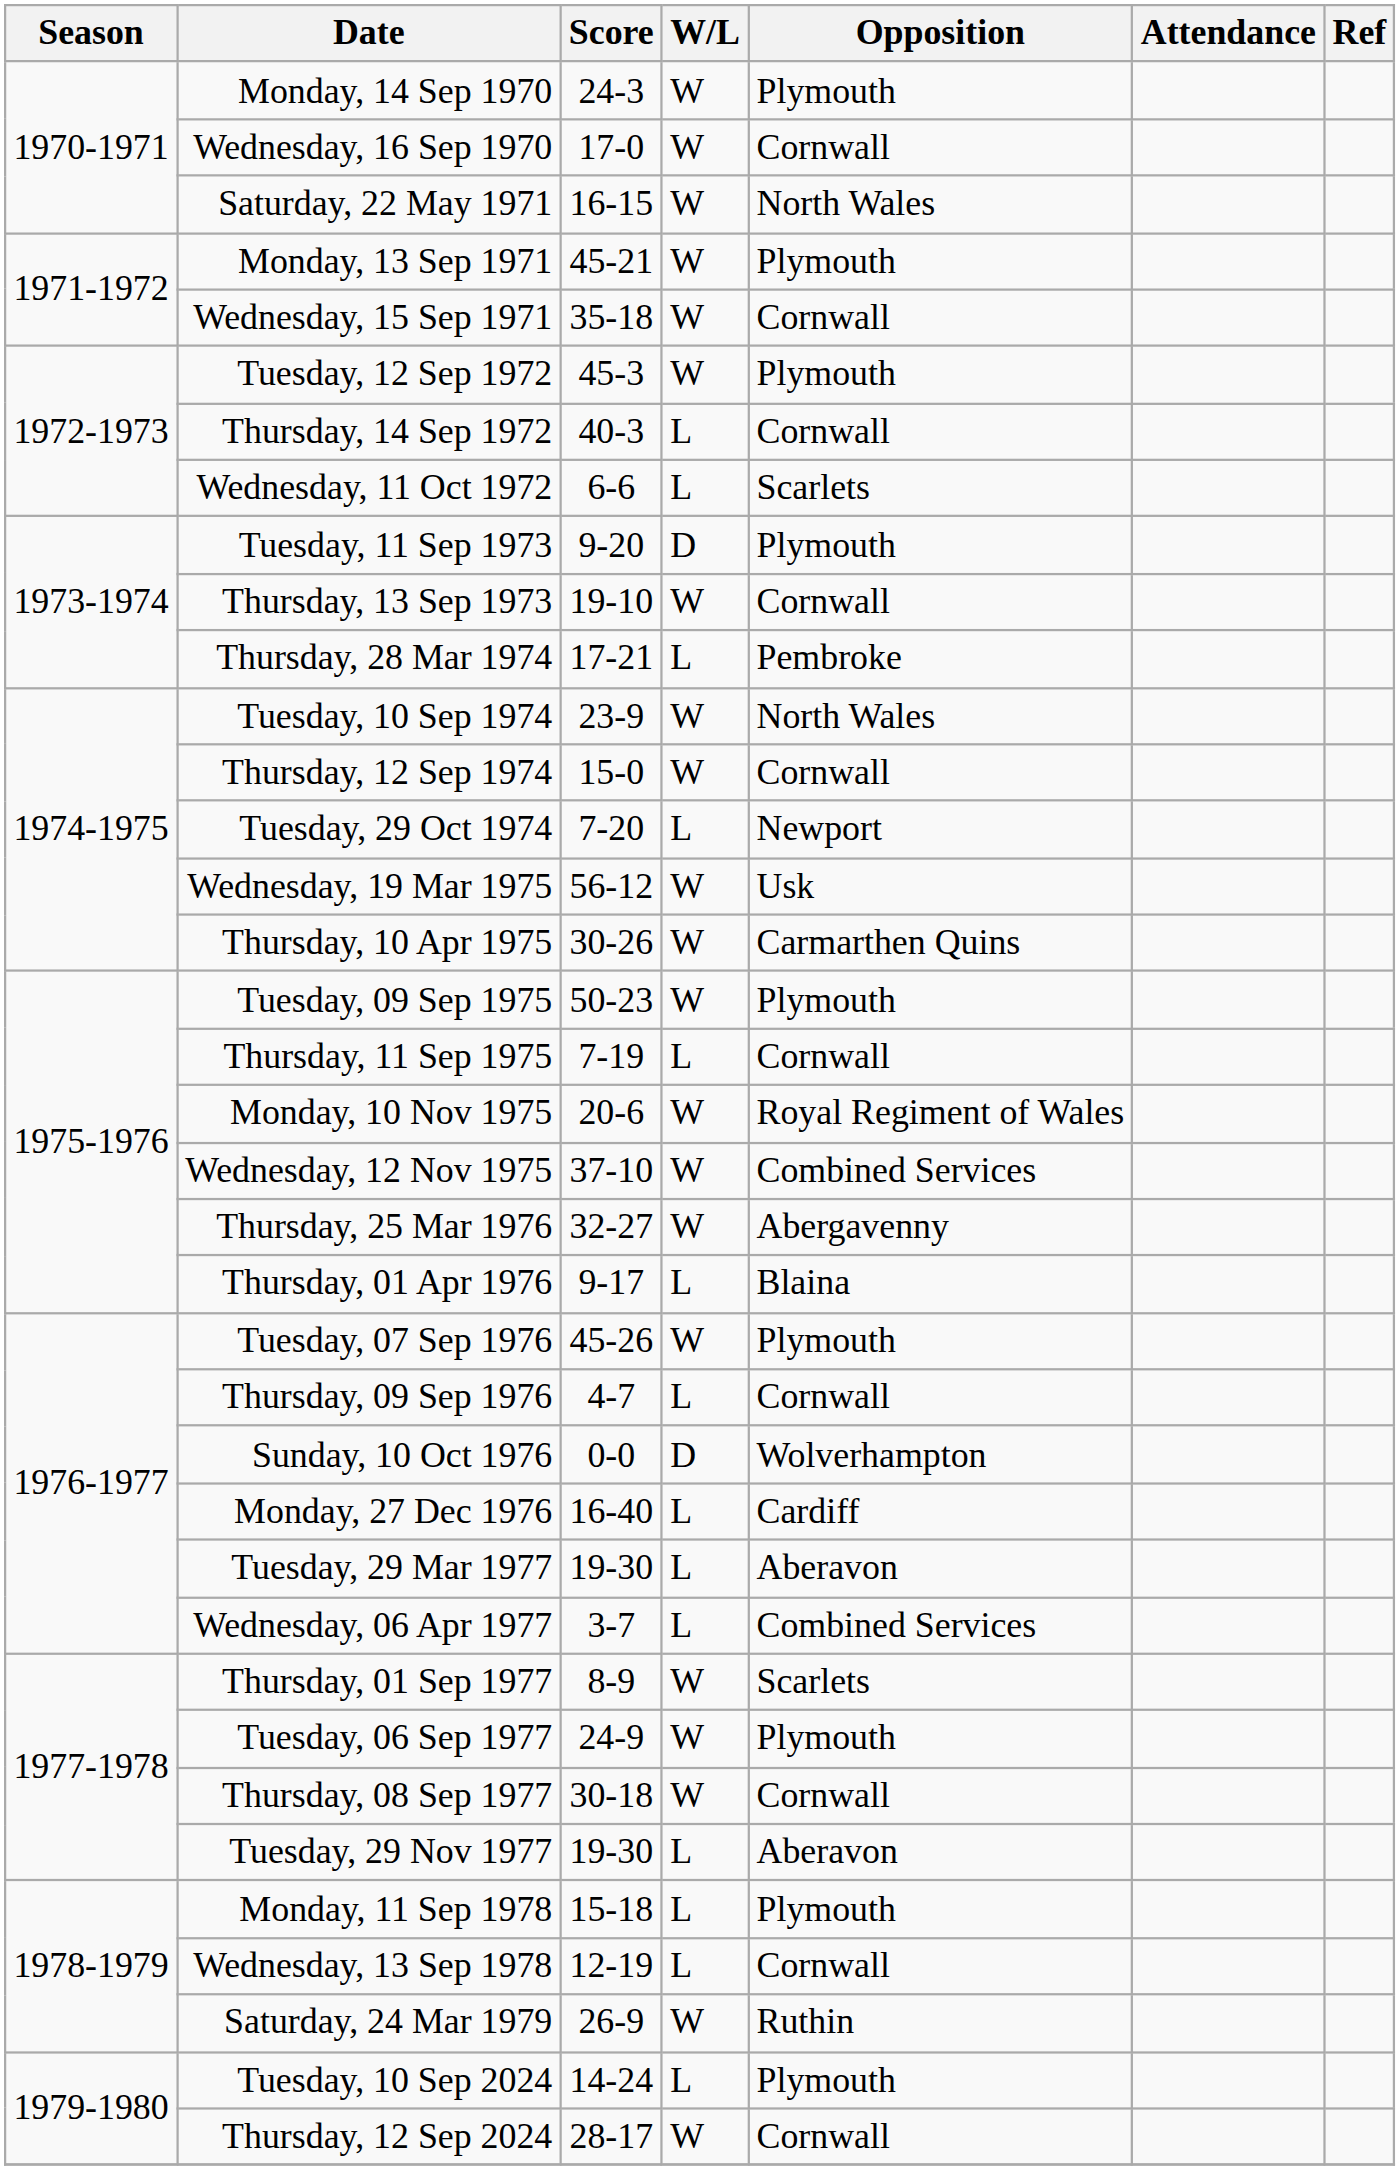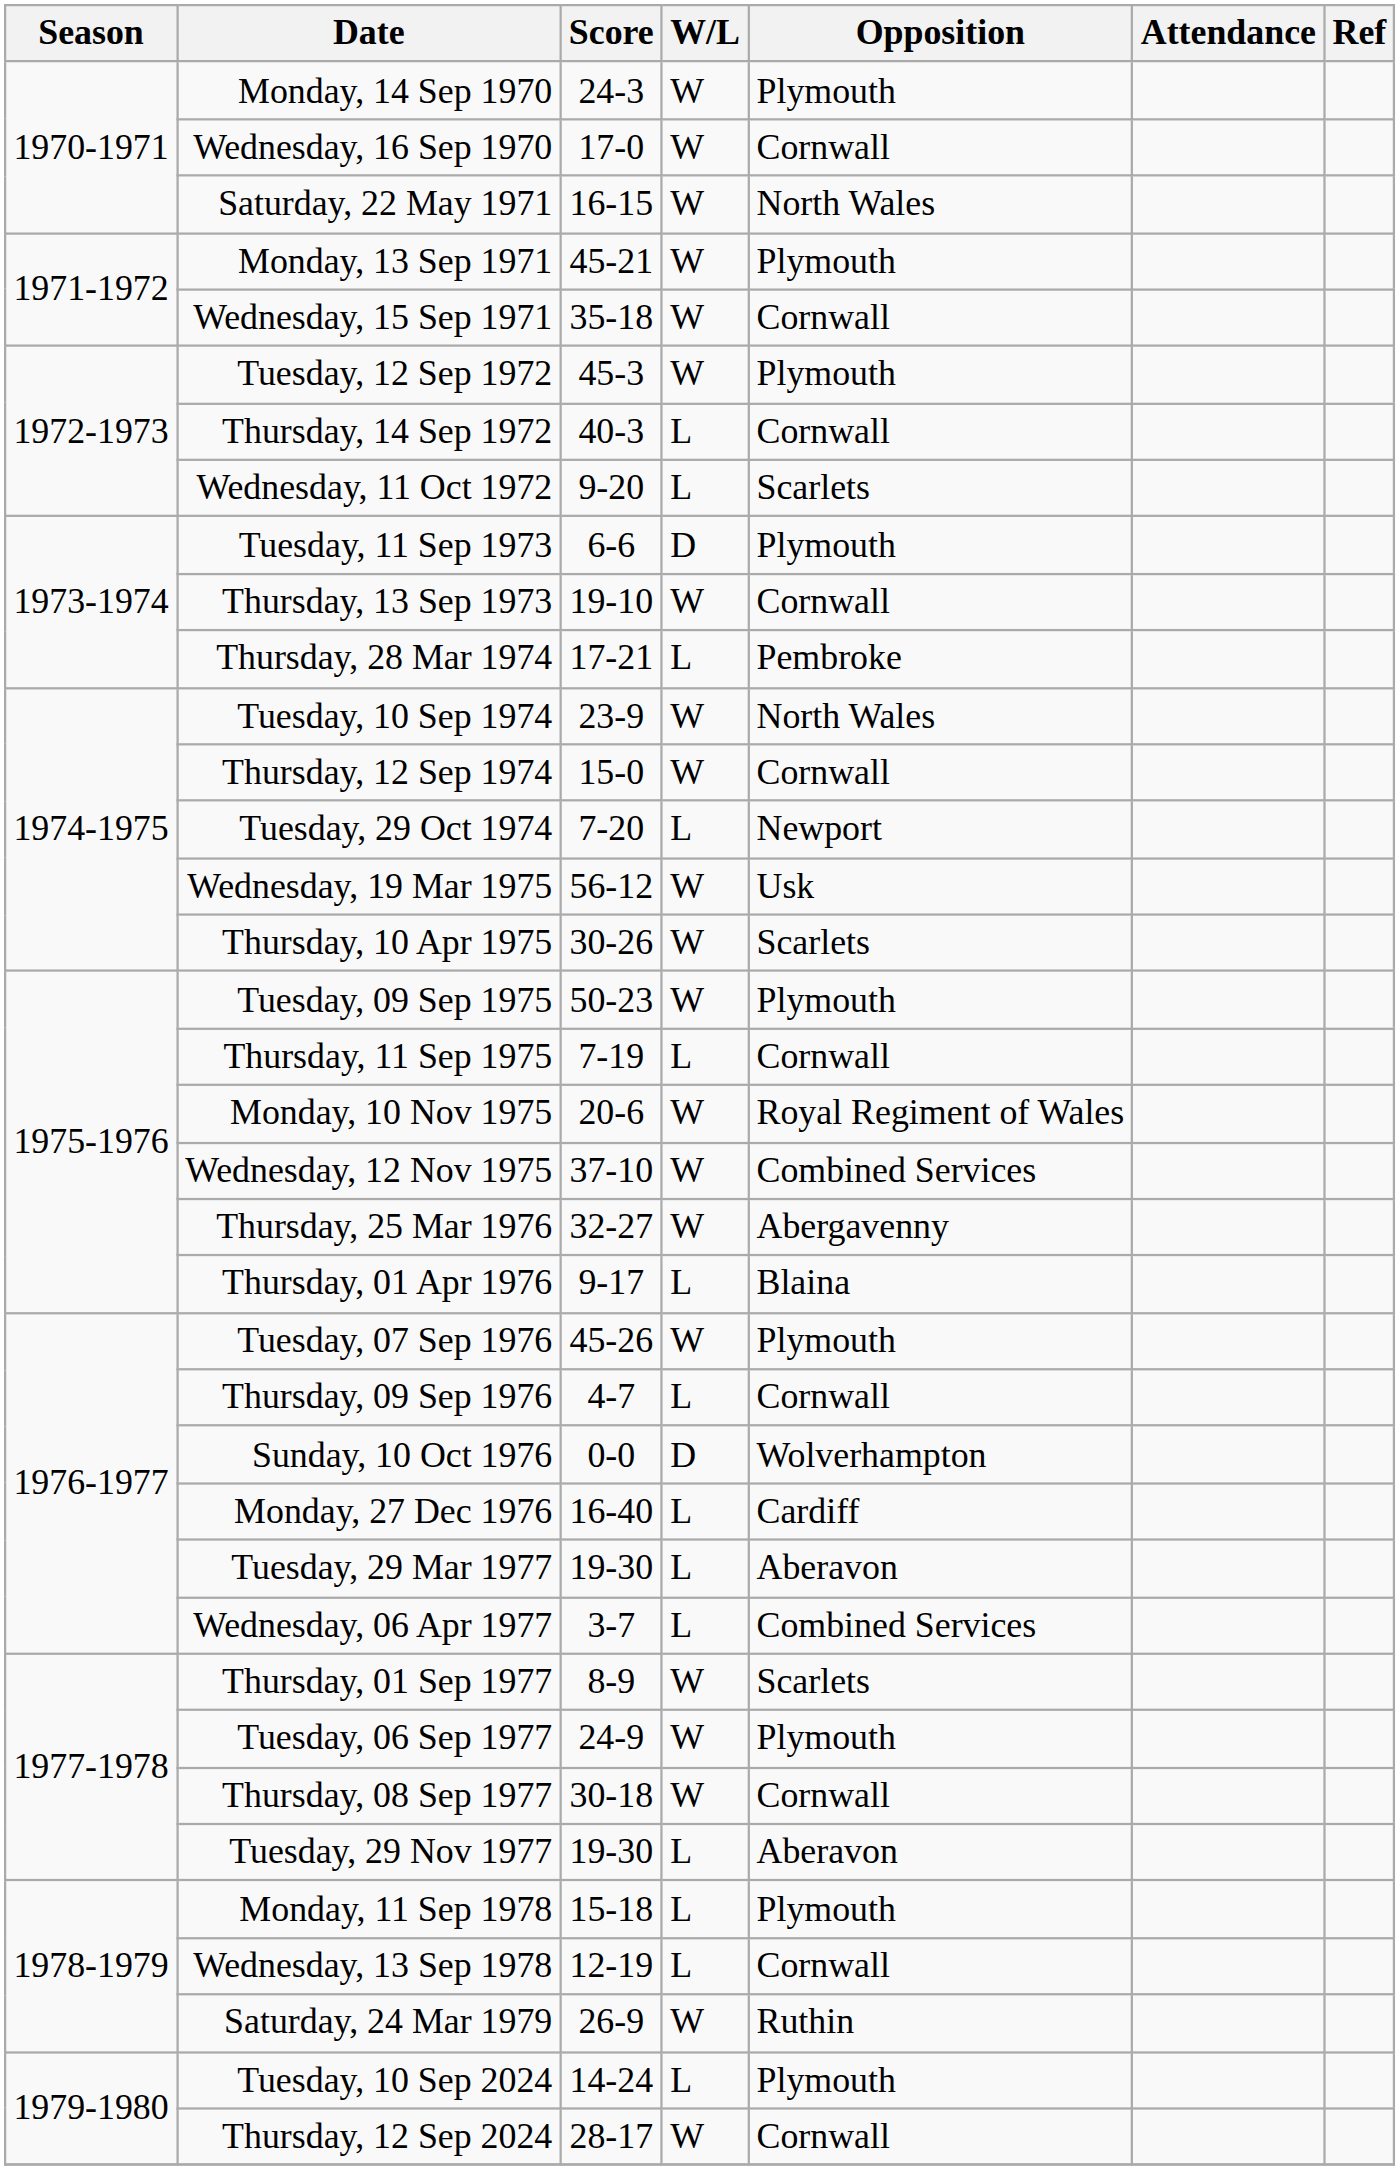(611, 487) 6-6 -> (611, 487) 9-20
(611, 544) 9-20 -> (611, 544) 6-6
(888, 942) Carmarthen Quins -> (813, 942) Scarlets
